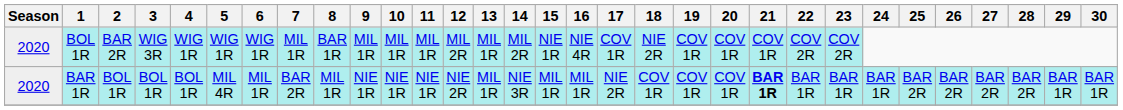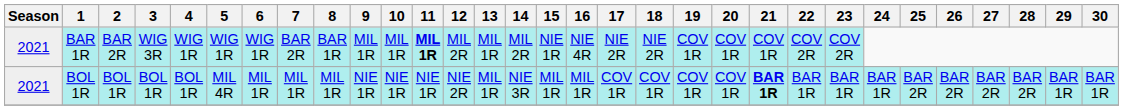(34, 47) 2020 -> (34, 47) 2021
(81, 47) BOL 1R -> (81, 47) BAR 1R
(296, 47) MIL 1R -> (296, 47) BAR 2R
(427, 47) normal -> (428, 47) bold
(616, 47) COV 1R -> (617, 47) NIE 2R
(34, 86) 2020 -> (34, 86) 2021
(81, 86) BAR 1R -> (81, 86) BOL 1R
(296, 86) BAR 2R -> (296, 86) MIL 1R
(616, 86) NIE 2R -> (617, 86) COV 1R
